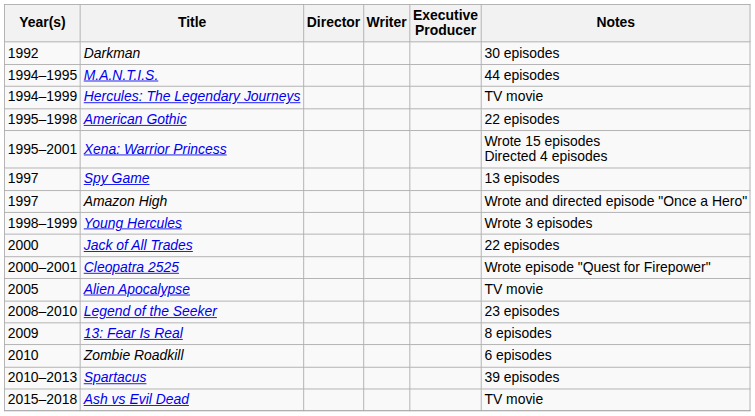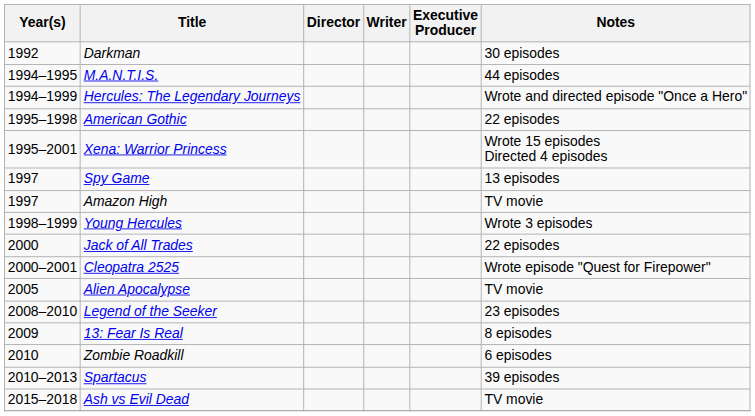(514, 97) TV movie -> (616, 97) Wrote and directed episode "Once a Hero"
(616, 201) Wrote and directed episode "Once a Hero" -> (514, 201) TV movie
